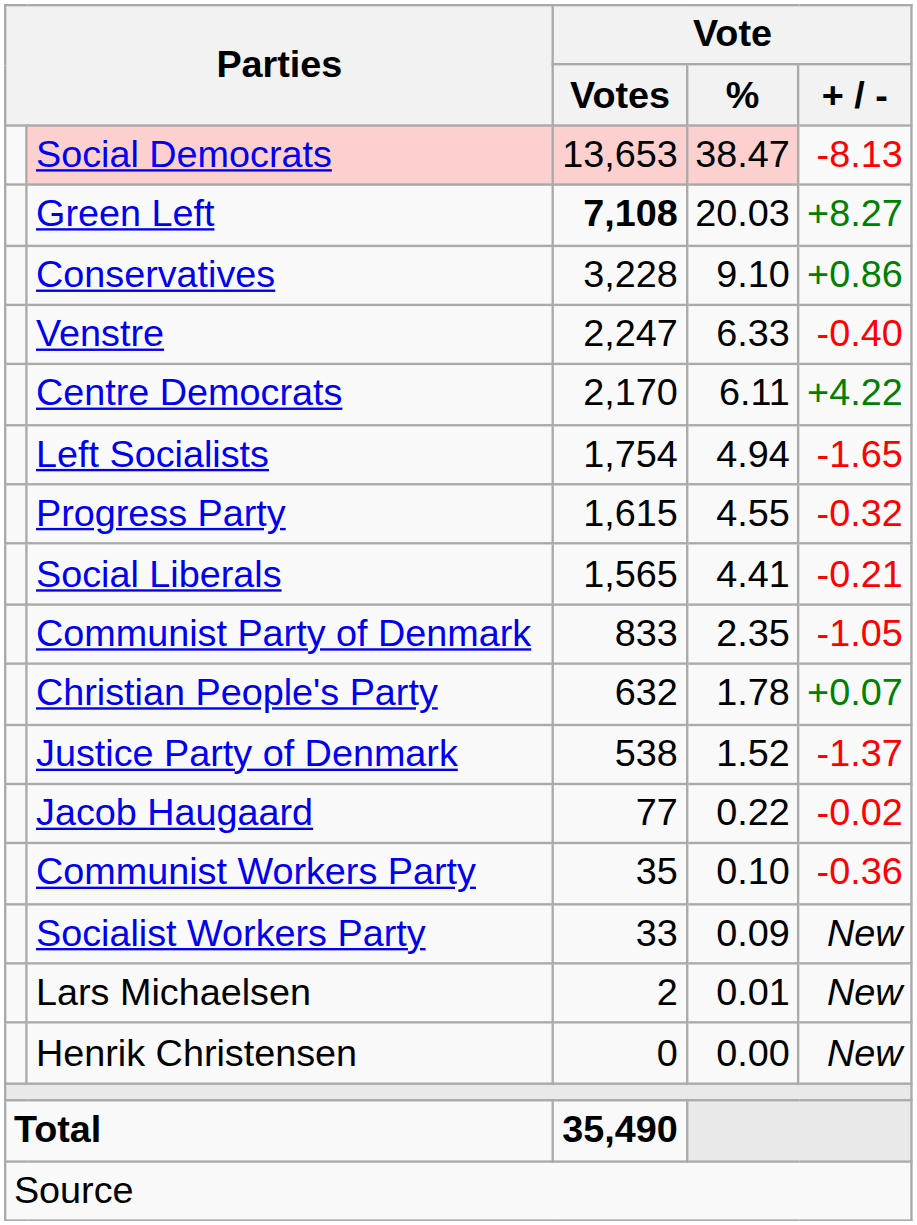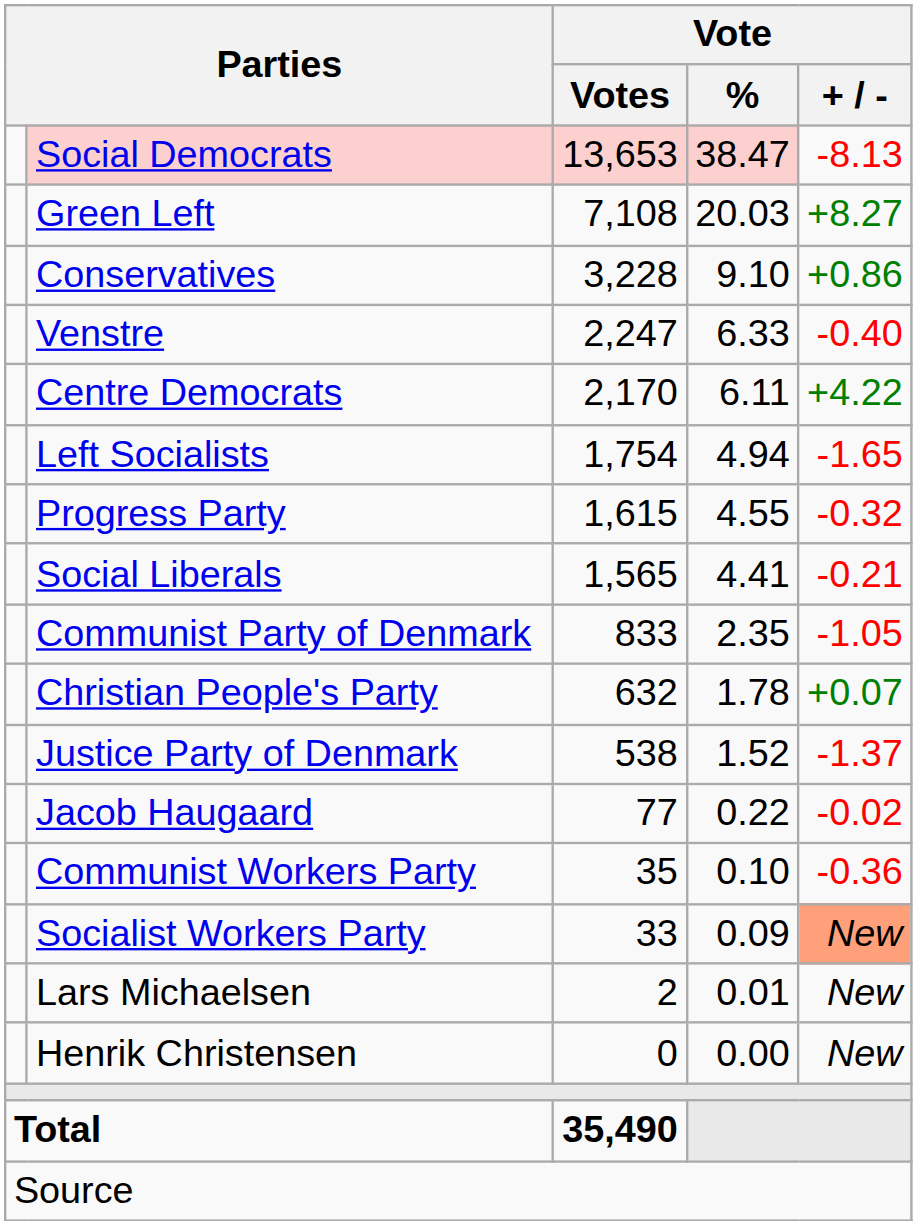(631, 214) bold -> (631, 214) normal
(865, 932) no background -> (865, 932) lightsalmon background
